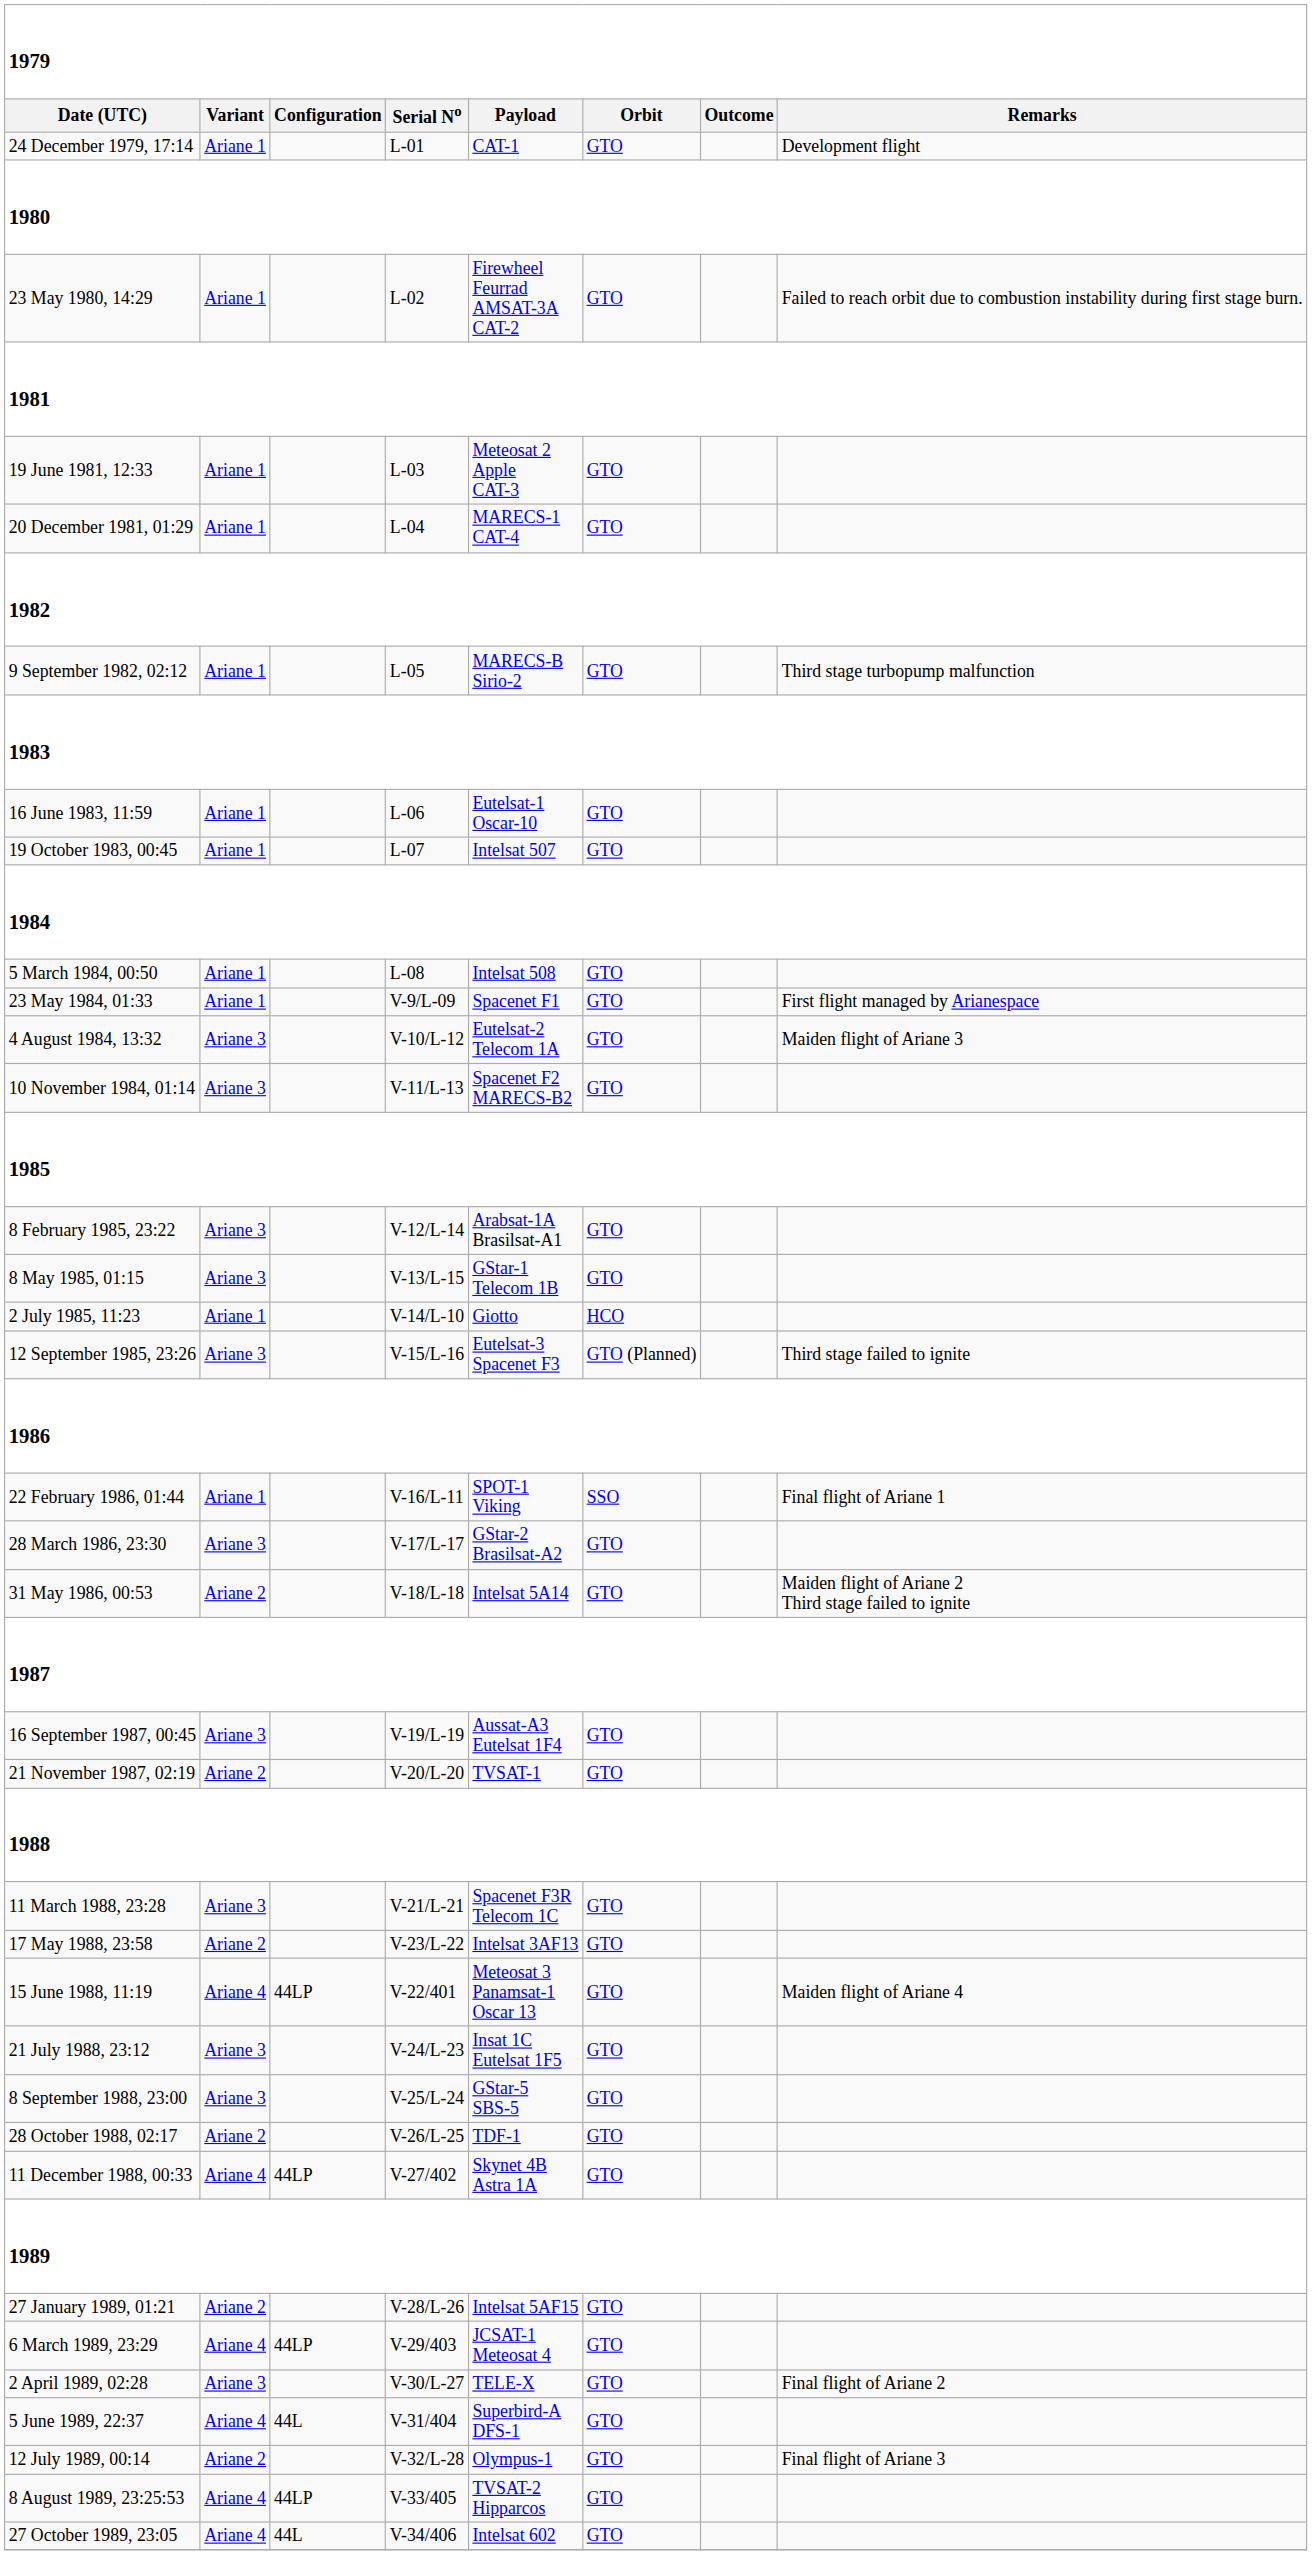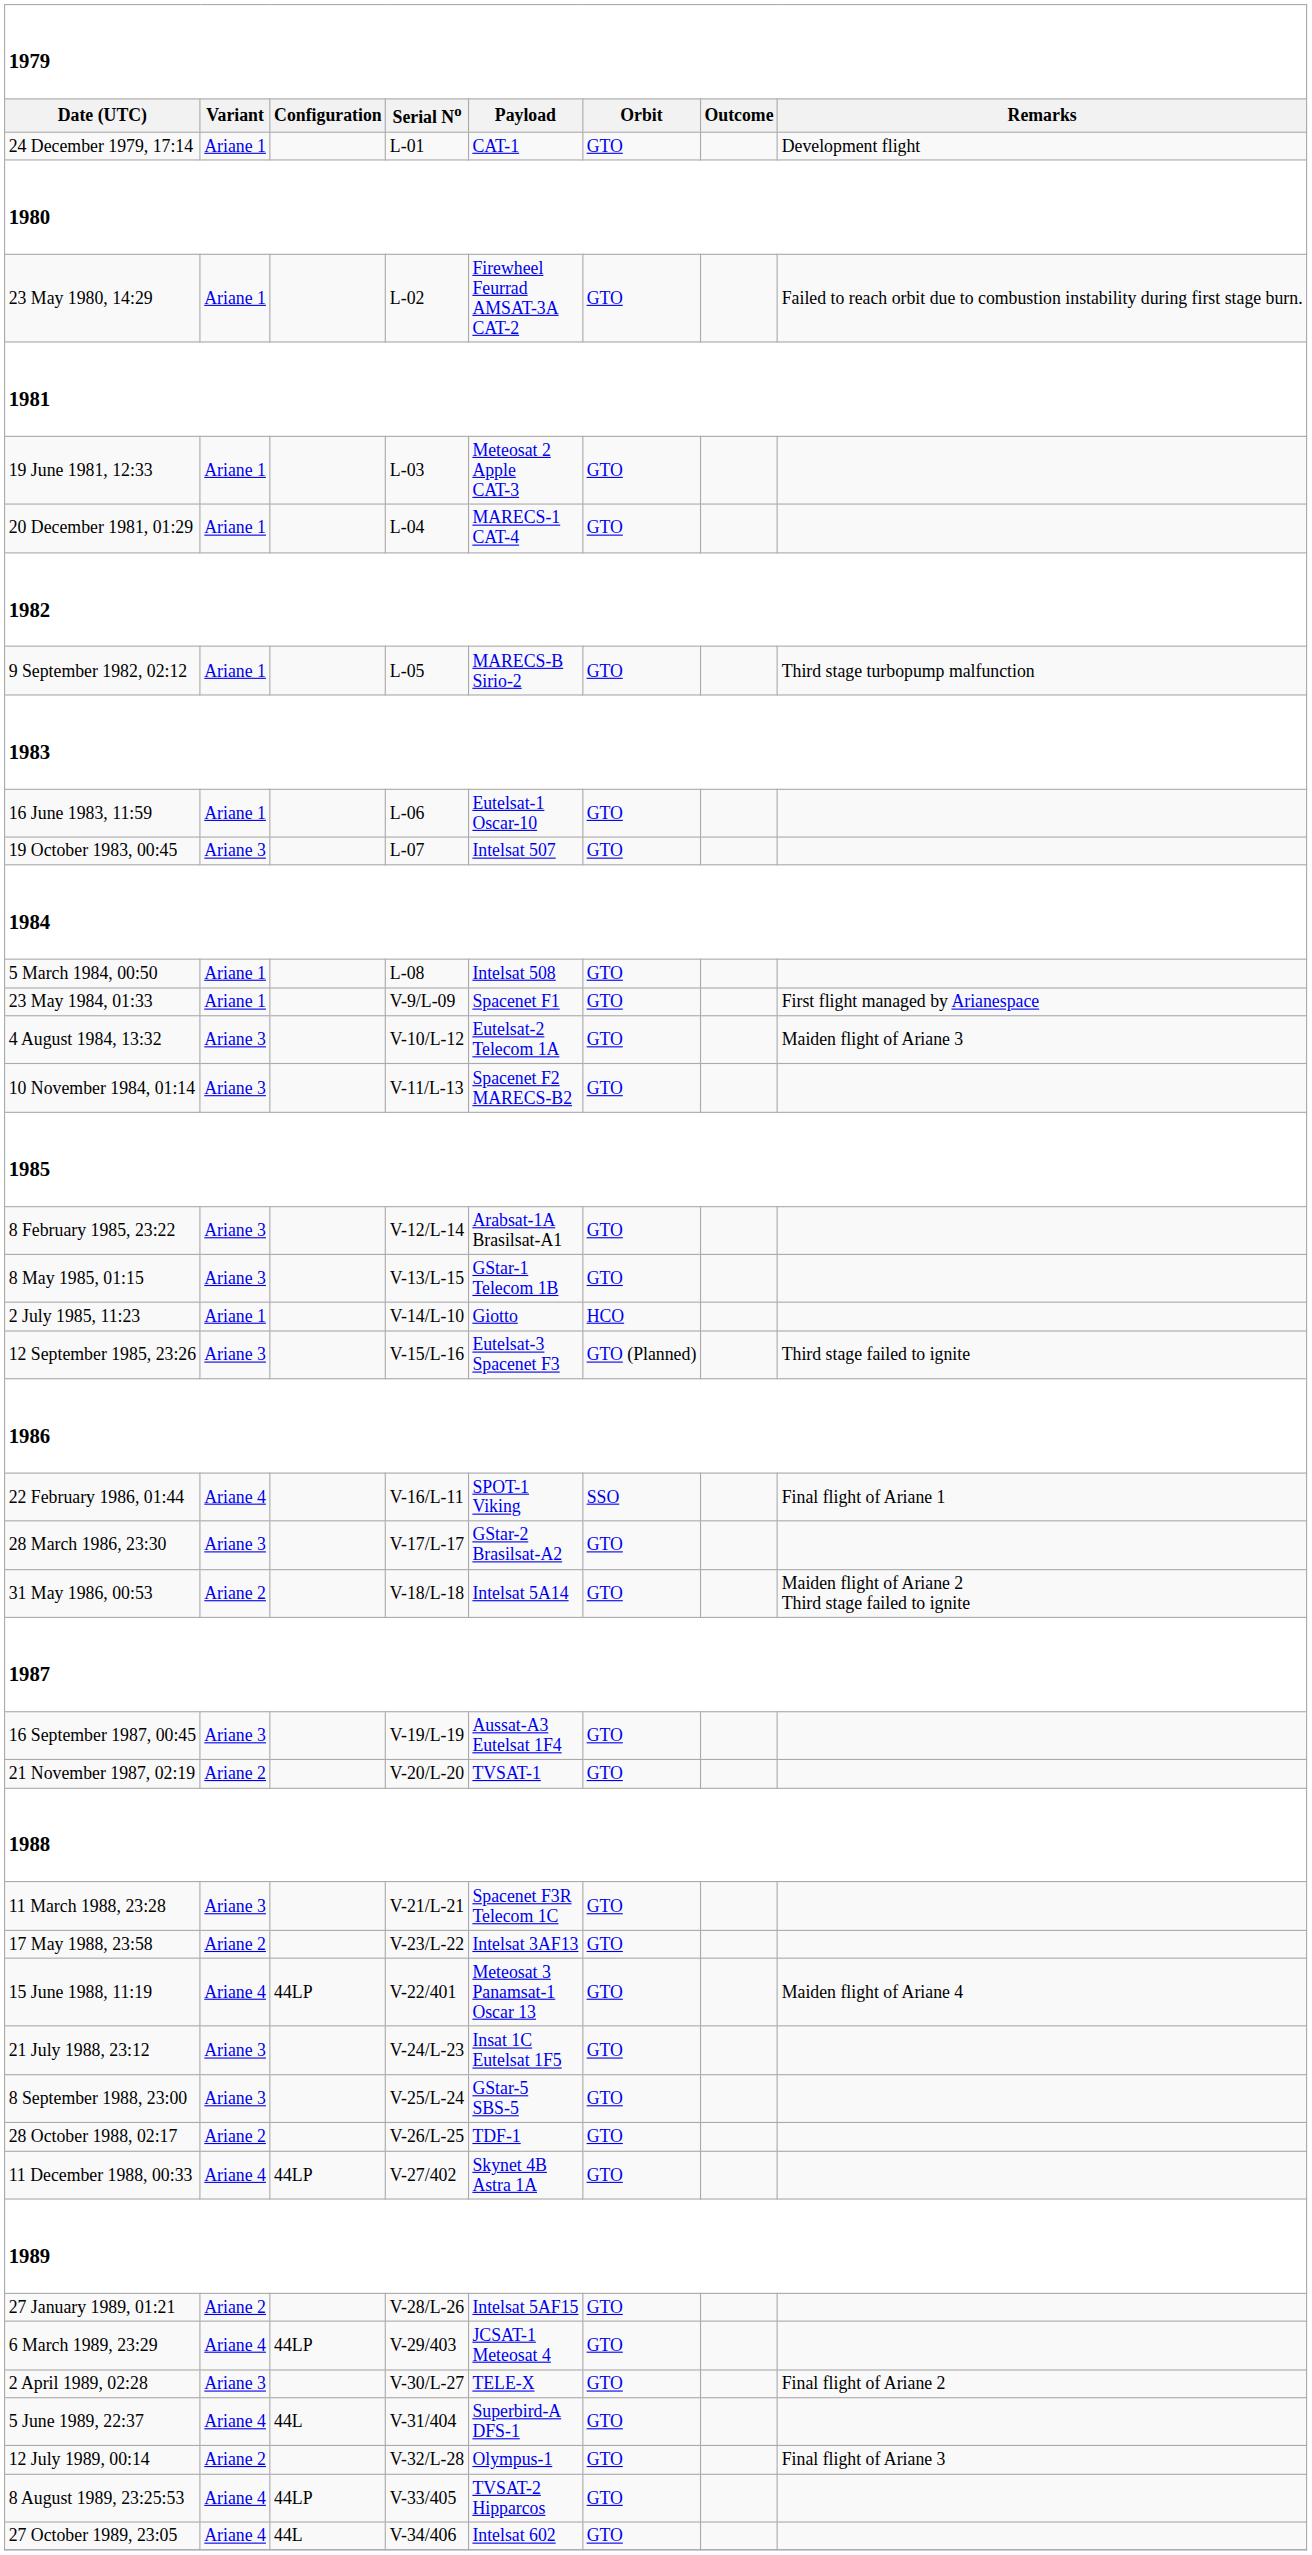(235, 851) Ariane 1 -> (235, 851) Ariane 3
(235, 1496) Ariane 1 -> (235, 1496) Ariane 4
